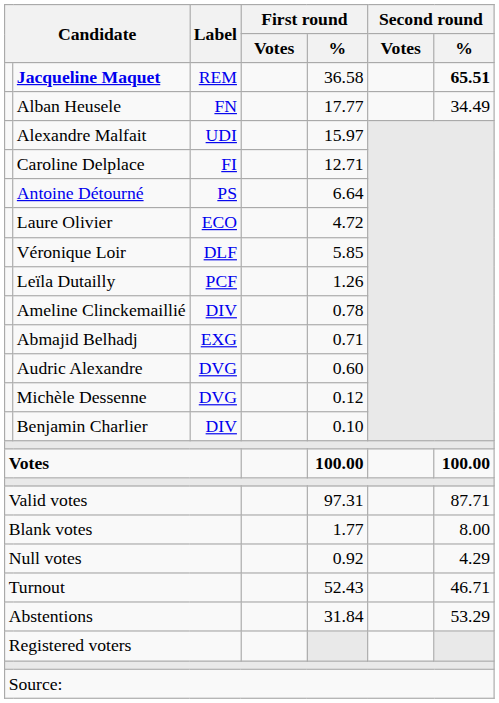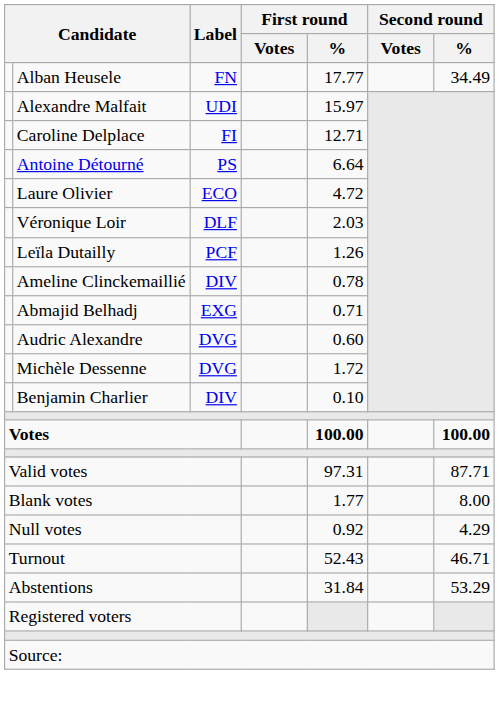- row: (89, 77)
(348, 251) 5.85 -> (348, 222) 2.03
(348, 397) 0.12 -> (348, 368) 1.72
